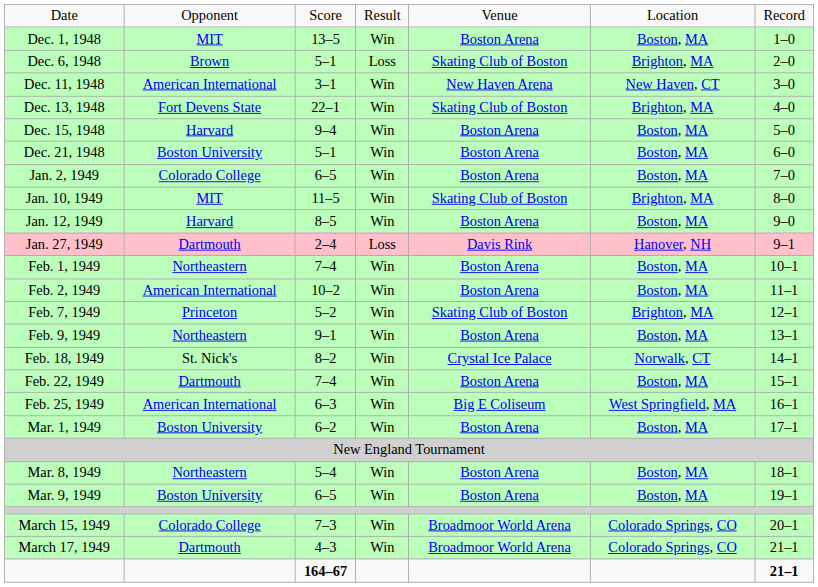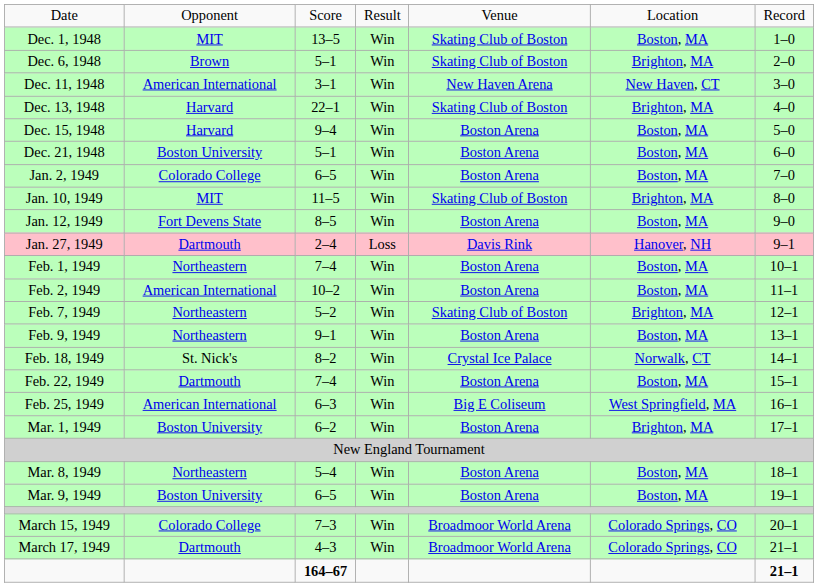(500, 38) Boston Arena -> (500, 38) Skating Club of Boston
(382, 61) Loss -> (382, 61) Win
(210, 107) Fort Devens State -> (210, 107) Harvard
(210, 221) Harvard -> (210, 221) Fort Devens State
(210, 312) Princeton -> (210, 312) Northeastern
(673, 426) Boston, MA -> (673, 426) Brighton, MA
